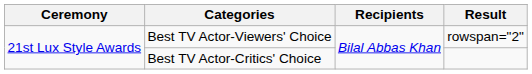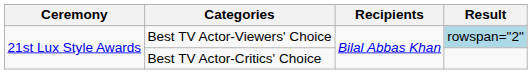(486, 36) no background -> (486, 36) lightblue background
